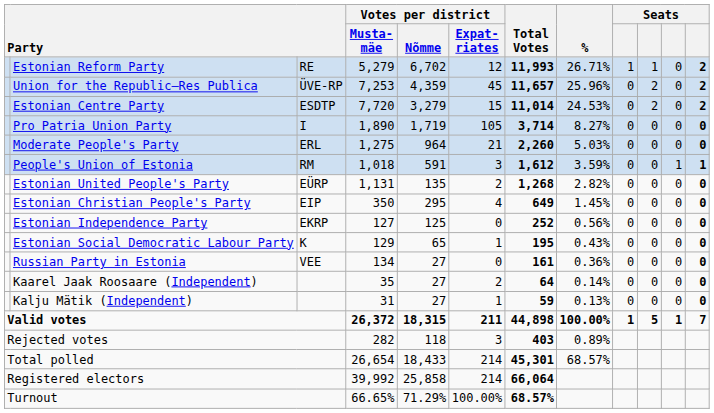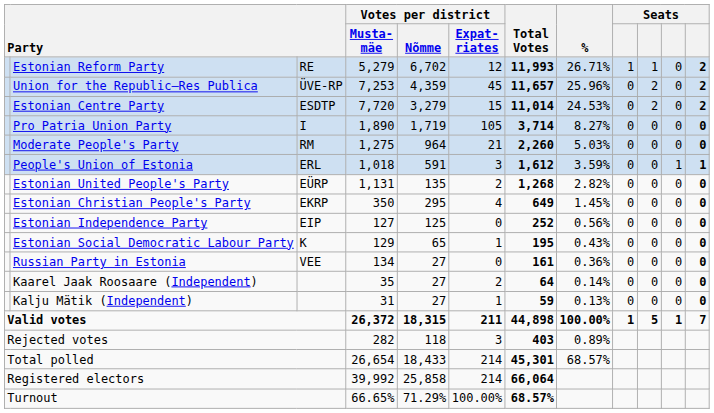(310, 145) ERL -> (307, 145) RM
(307, 164) RM -> (310, 164) ERL
(310, 203) EIP -> (314, 203) EKRP
(314, 223) EKRP -> (310, 223) EIP
